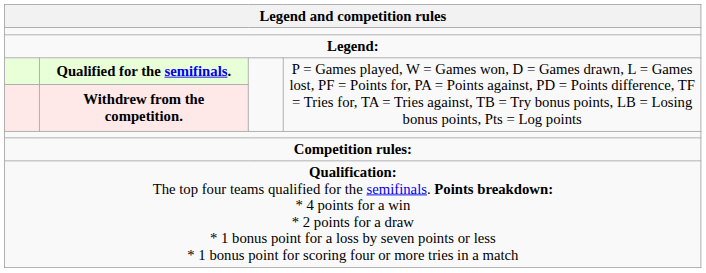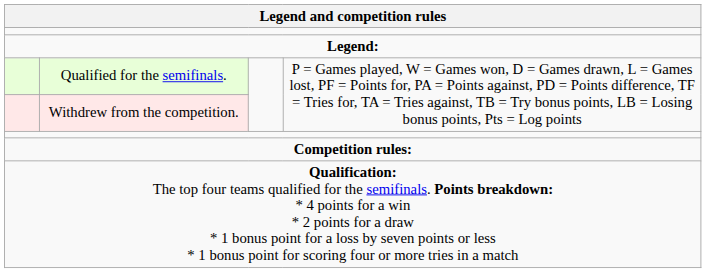(144, 71) bold -> (144, 76) normal
(144, 107) bold -> (144, 112) normal
